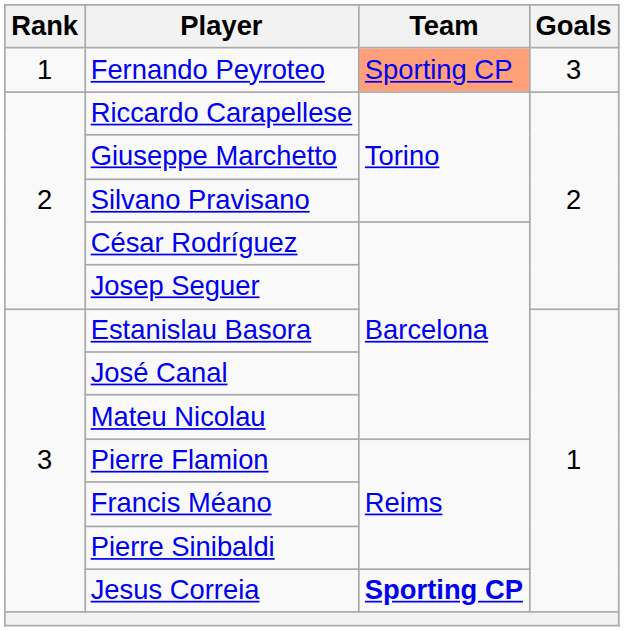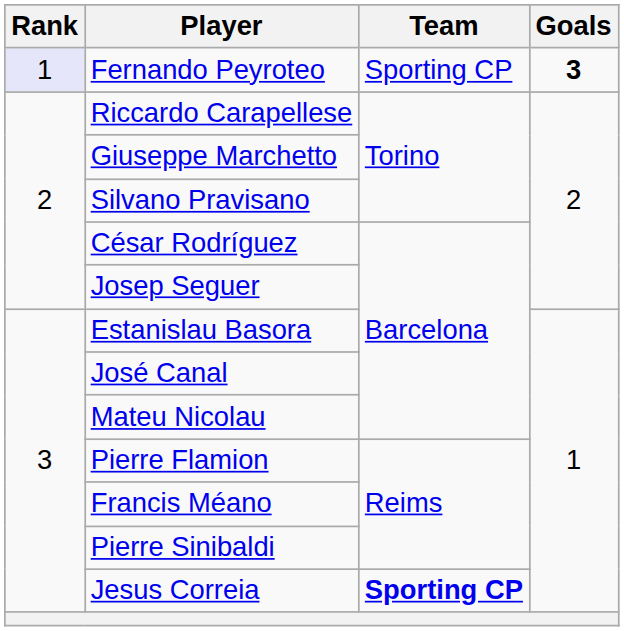(45, 69) no background -> (45, 69) lavender background
(439, 69) lightsalmon background -> (439, 69) no background
(574, 69) normal -> (574, 69) bold
